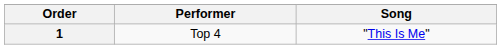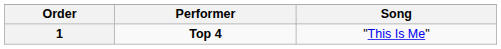(205, 34) normal -> (205, 34) bold
